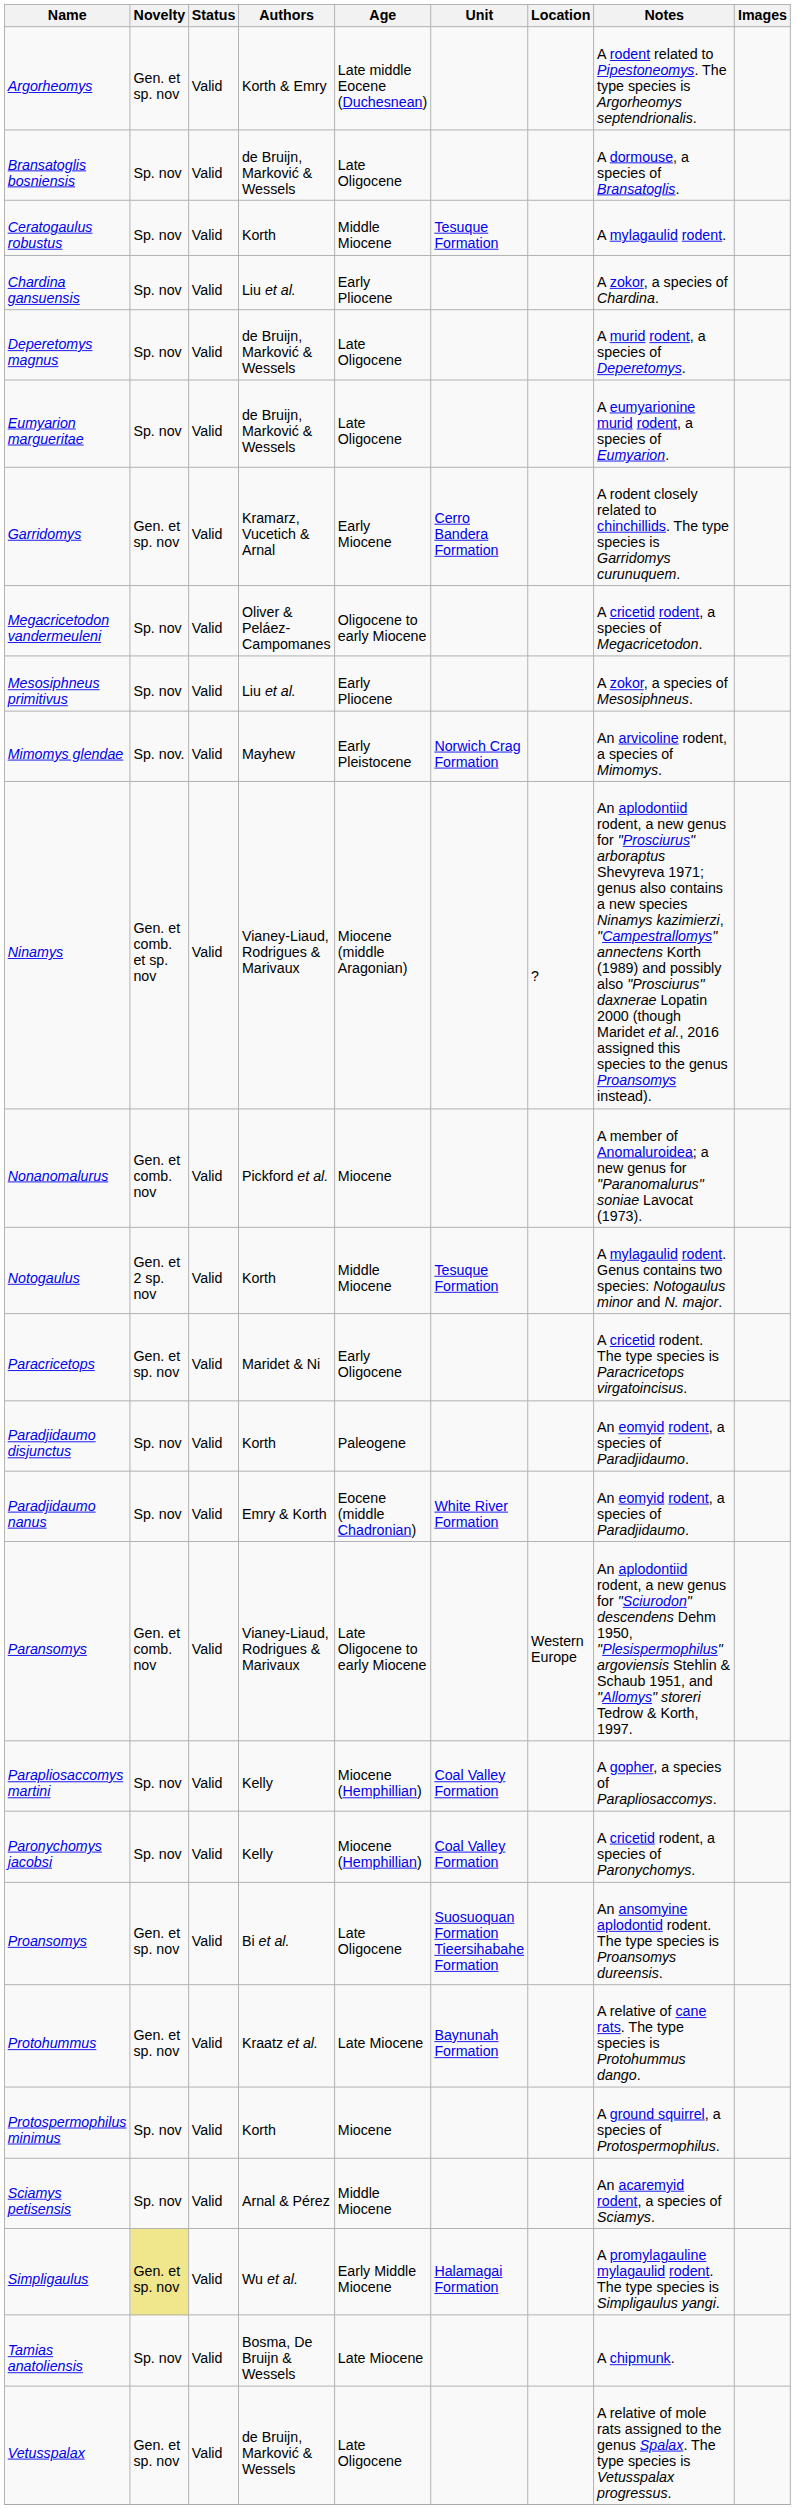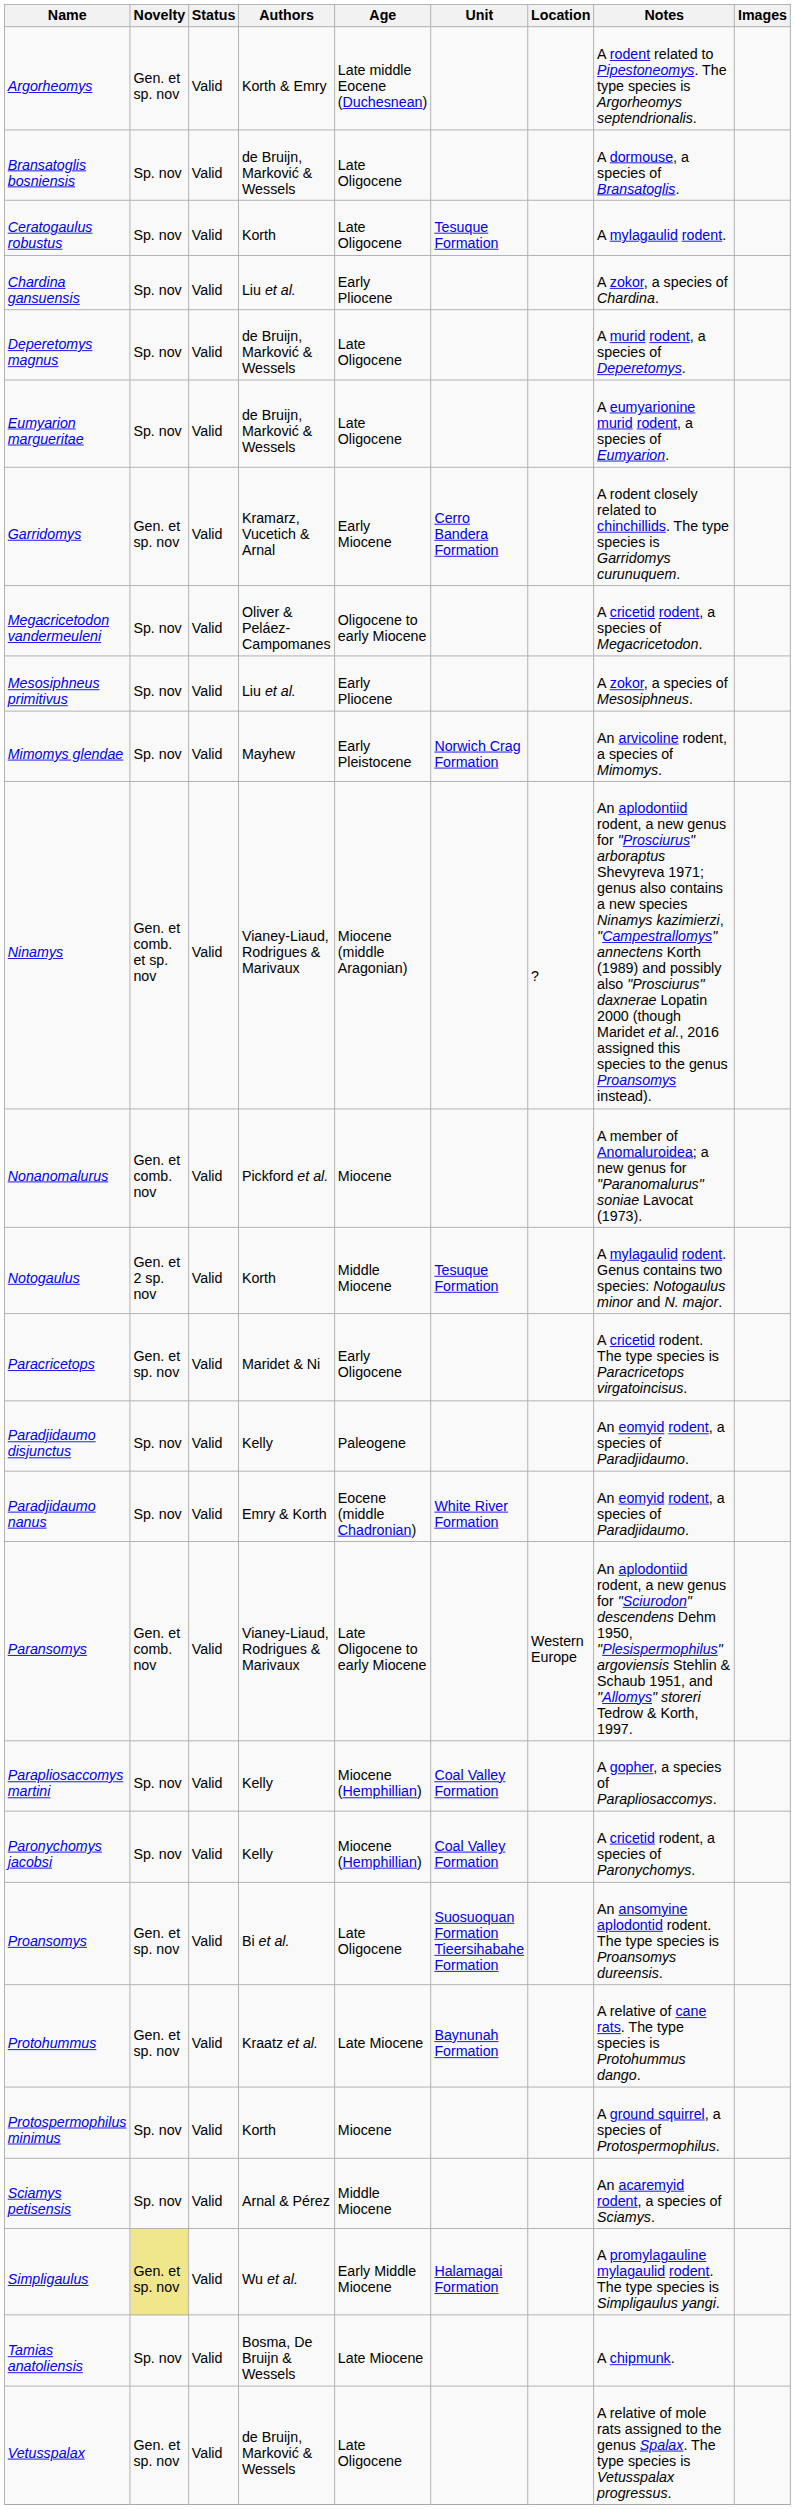(365, 235) Middle Miocene -> (370, 235) Late Oligocene
(159, 754) Sp. nov. -> (158, 754) Sp. nov
(259, 1443) Korth -> (257, 1443) Kelly
